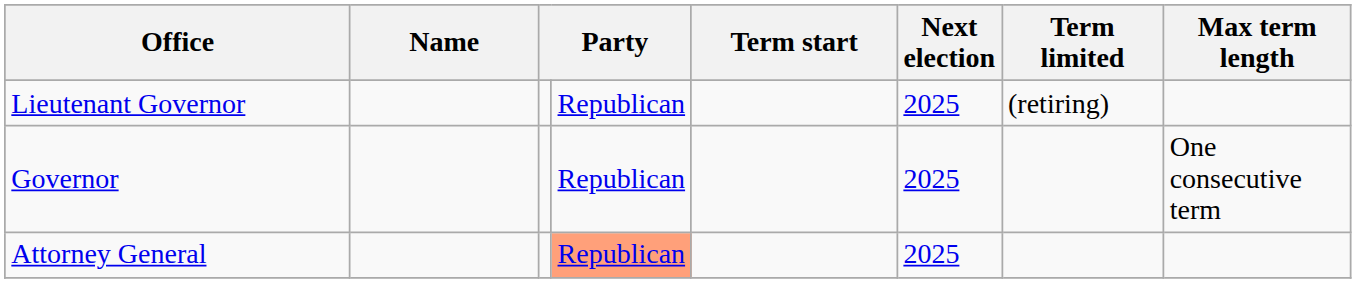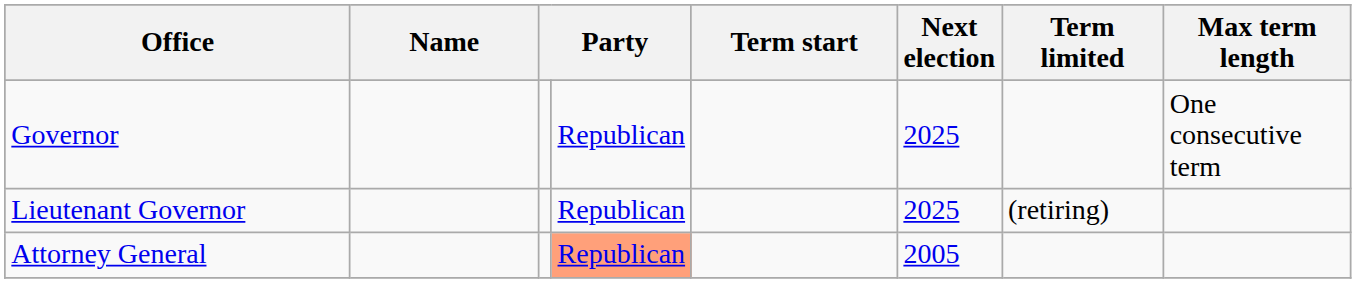rows swapped: (65, 178) <-> (128, 102)
(931, 254) 2025 -> (931, 254) 2005
